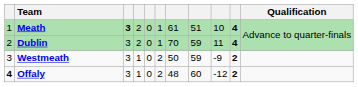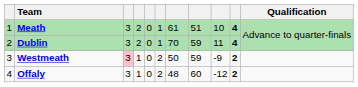(128, 27) bold -> (128, 27) normal
(128, 58) no background -> (128, 58) pink background
(9, 74) bold -> (9, 74) normal
